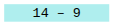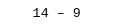(57, 13) paleturquoise background -> (57, 13) no background
